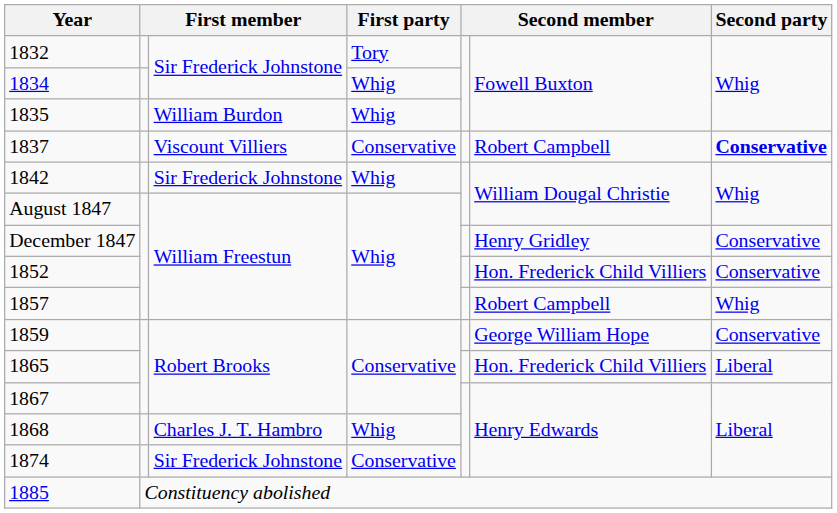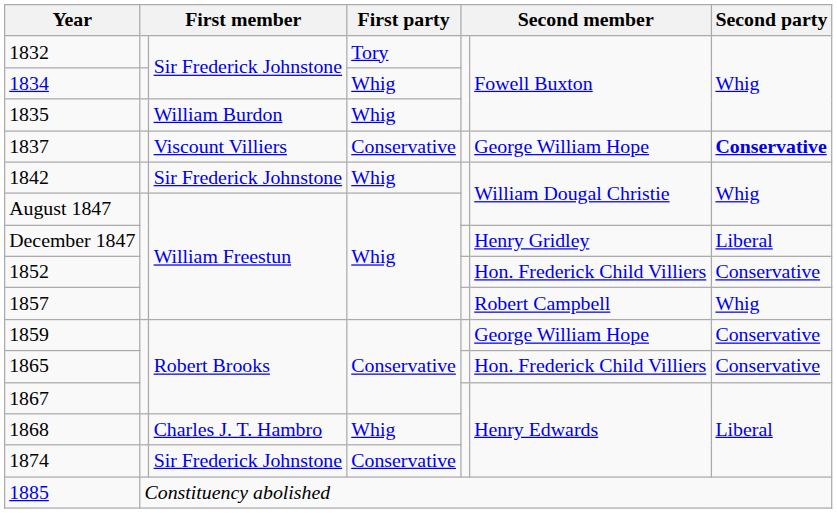(542, 146) Robert Campbell -> (562, 146) George William Hope
(768, 240) Conservative -> (744, 240) Liberal
(744, 366) Liberal -> (768, 366) Conservative
